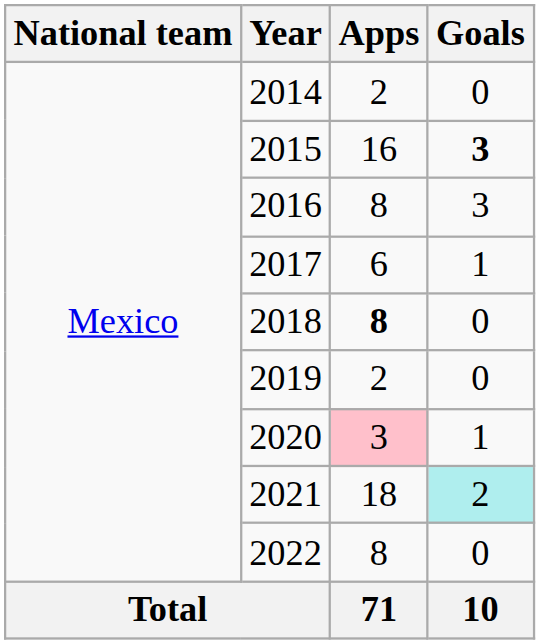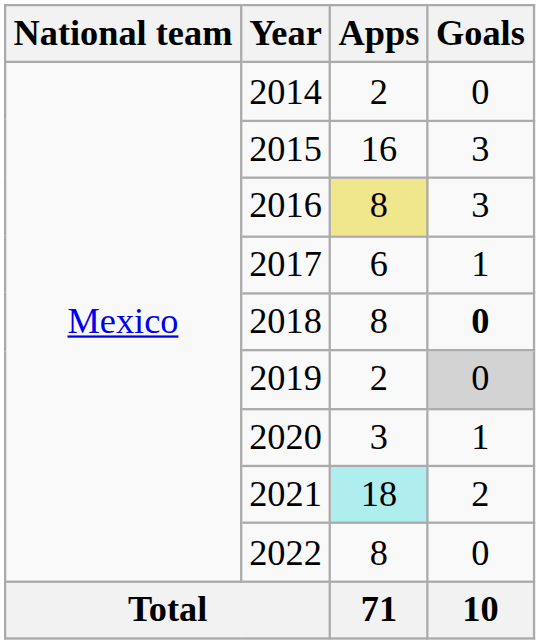(480, 148) bold -> (480, 148) normal
(379, 206) no background -> (379, 206) khaki background
(379, 321) bold -> (379, 321) normal
(480, 321) normal -> (480, 321) bold
(480, 378) no background -> (480, 378) lightgrey background
(379, 436) pink background -> (379, 436) no background
(379, 494) no background -> (379, 494) paleturquoise background
(480, 494) paleturquoise background -> (480, 494) no background
